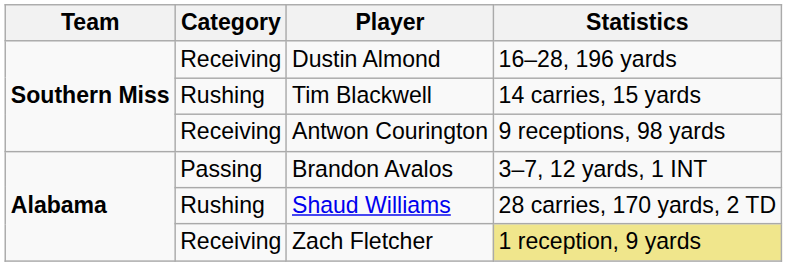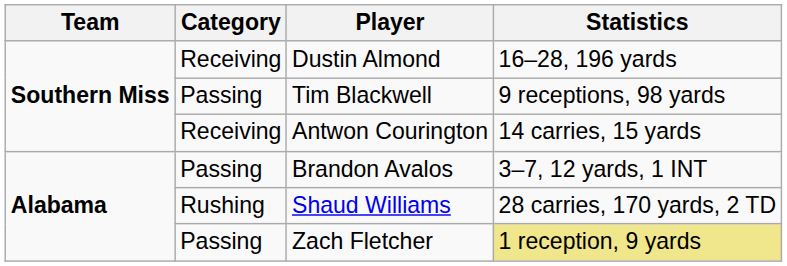(222, 95) Rushing -> (221, 95) Passing
(600, 95) 14 carries, 15 yards -> (612, 95) 9 receptions, 98 yards
(612, 132) 9 receptions, 98 yards -> (600, 132) 14 carries, 15 yards
(231, 242) Receiving -> (221, 242) Passing
